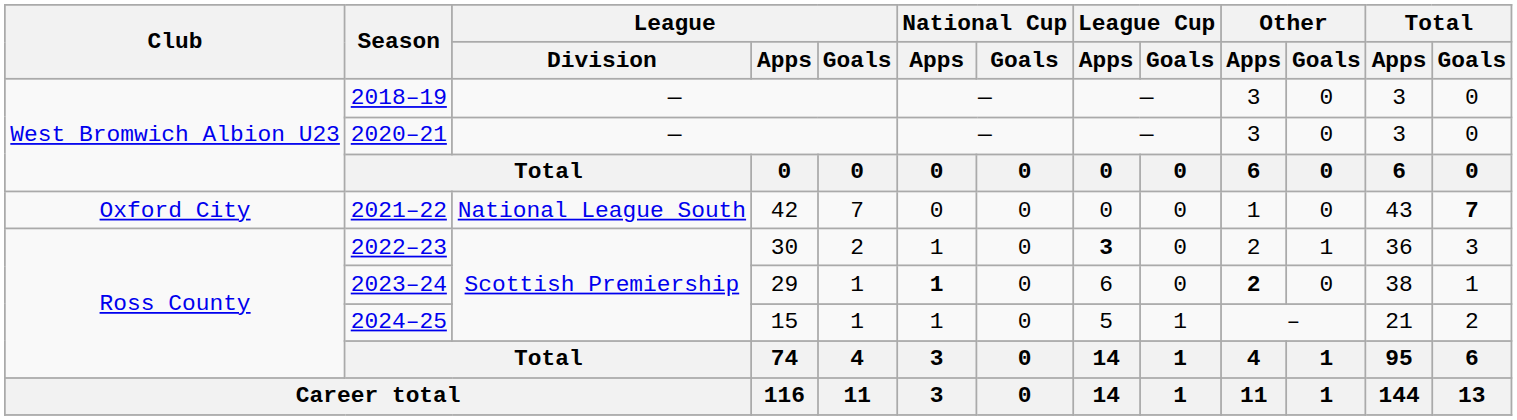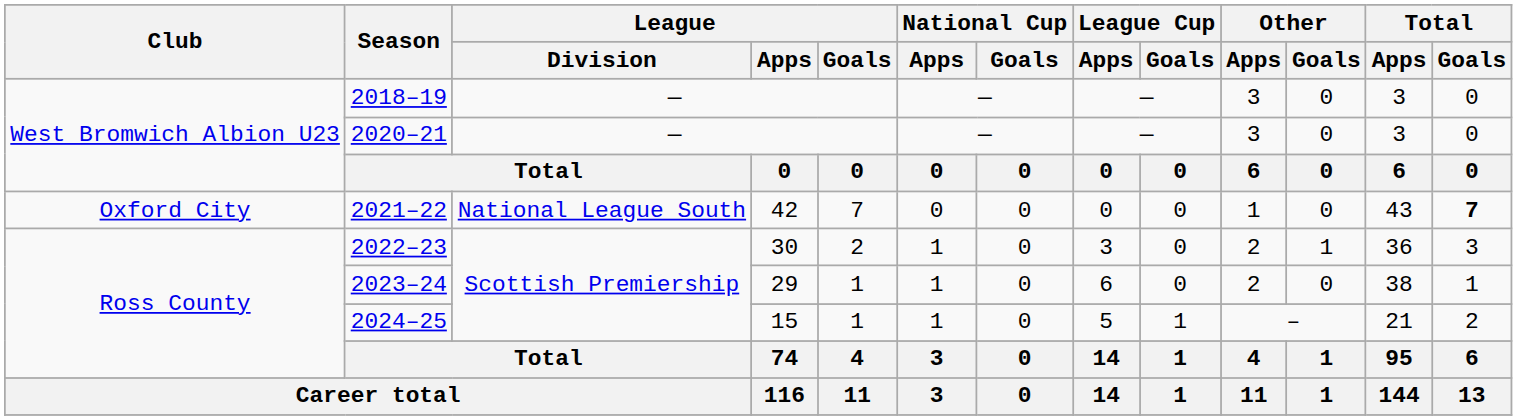(1106, 247) bold -> (1106, 247) normal
(937, 285) bold -> (937, 285) normal
(1254, 285) bold -> (1254, 285) normal
